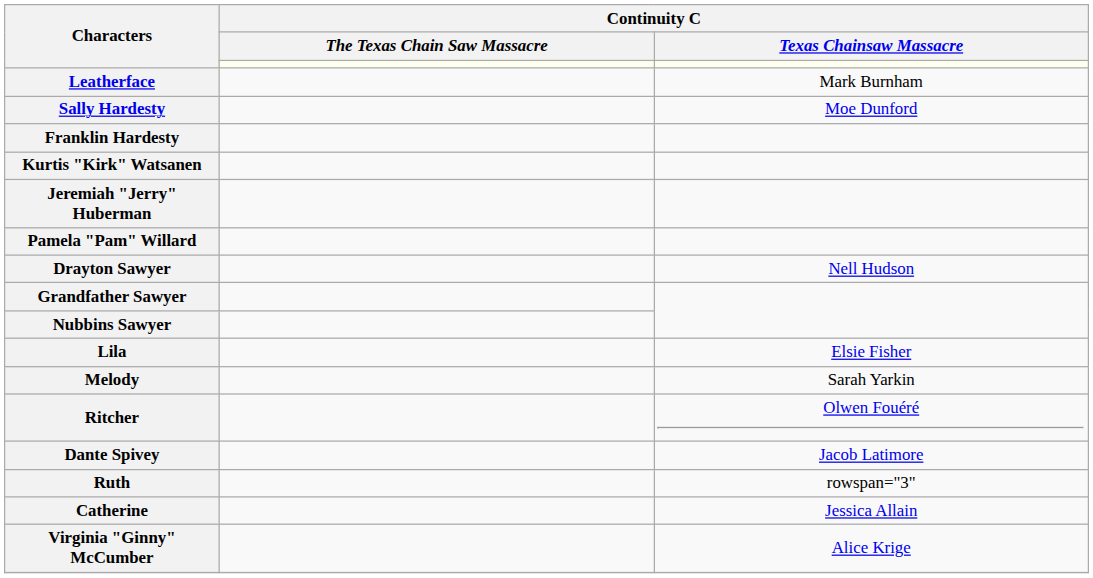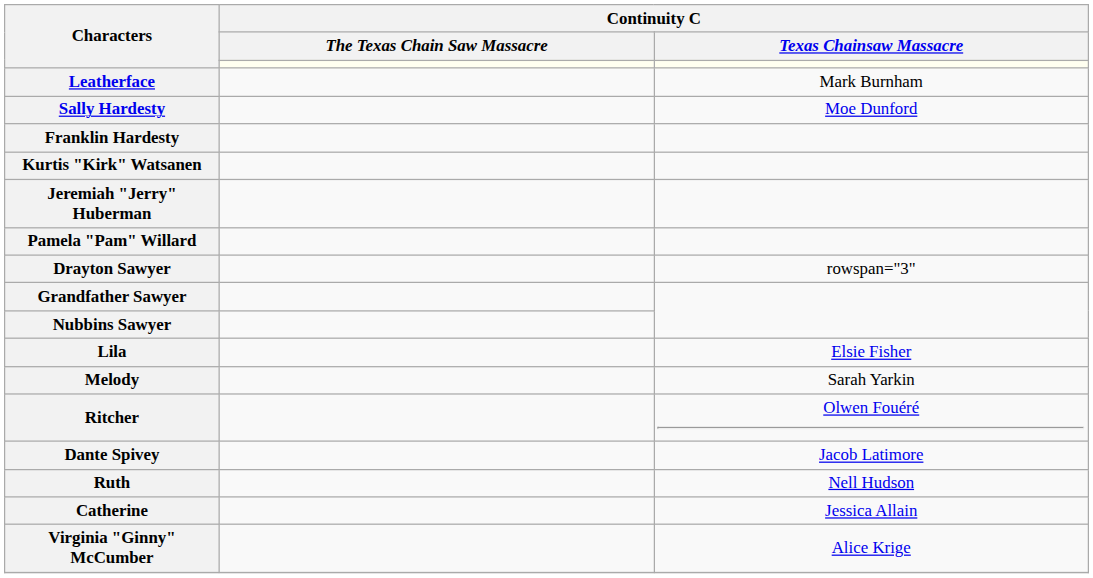(871, 268) Nell Hudson -> (871, 268) rowspan="3"
(871, 482) rowspan="3" -> (871, 482) Nell Hudson
